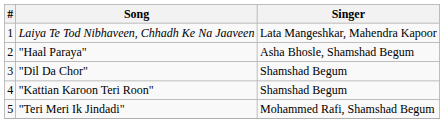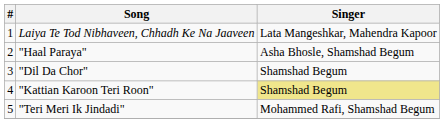(303, 90) no background -> (303, 90) khaki background
